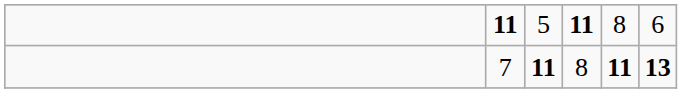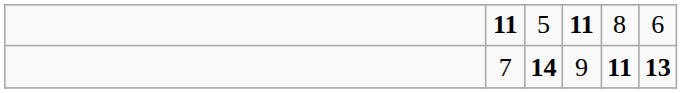(543, 66) 11 -> (543, 66) 14
(582, 66) 8 -> (582, 66) 9
